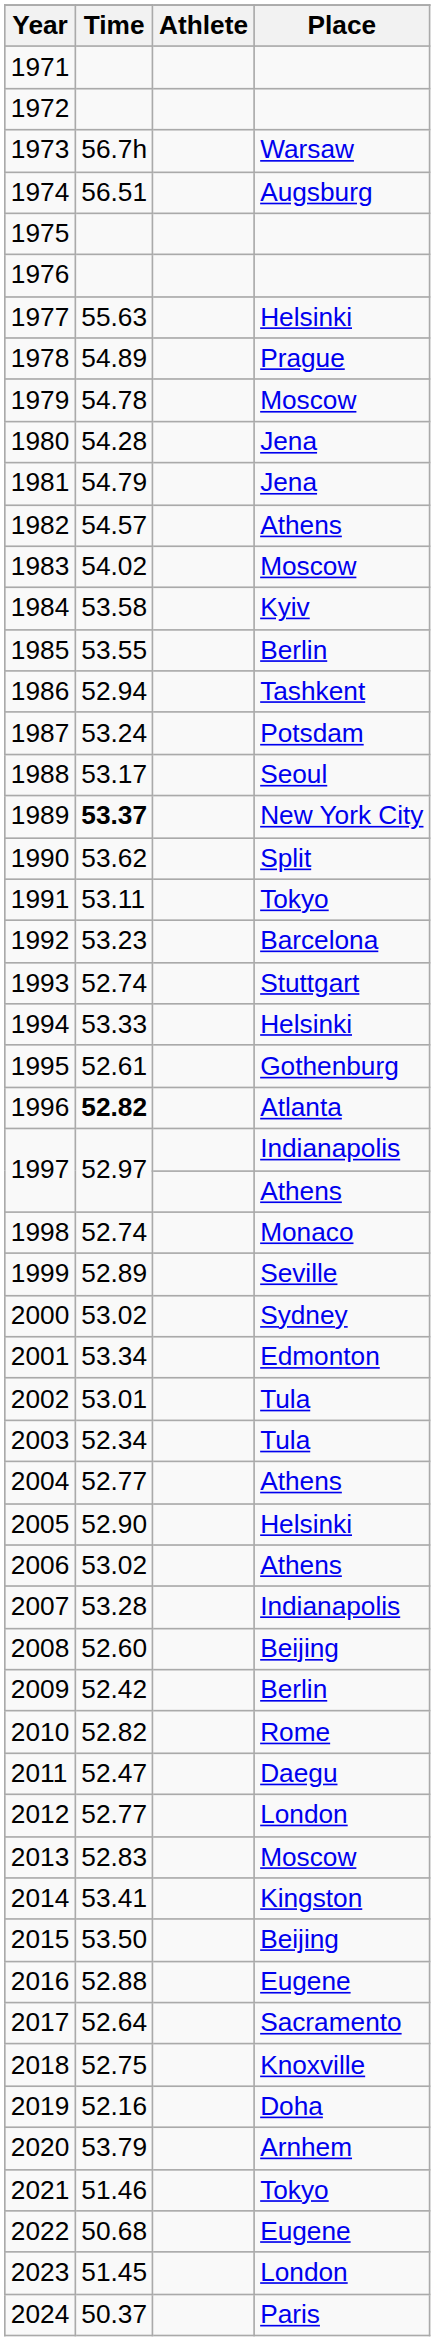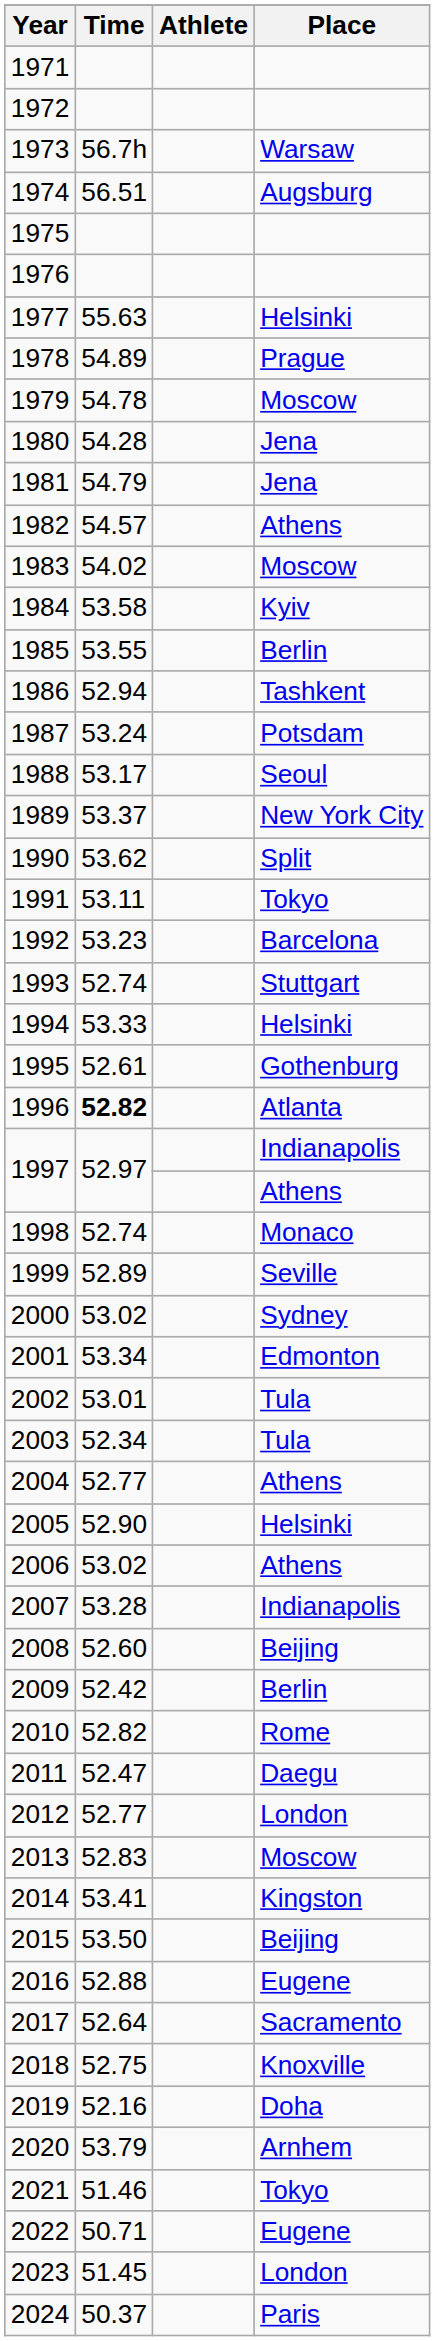(114, 816) bold -> (114, 816) normal
(114, 2231) 50.68 -> (114, 2231) 50.71
